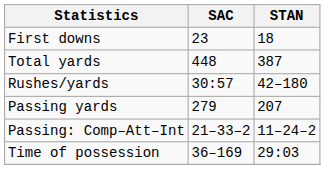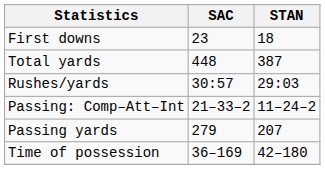(282, 85) 42–180 -> (278, 85) 29:03
rows swapped: (63, 108) <-> (96, 130)
(278, 153) 29:03 -> (282, 153) 42–180
